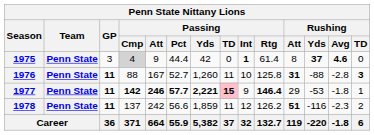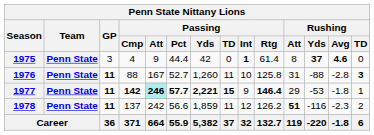(132, 59) lightgrey background -> (132, 59) no background
(294, 75) bold -> (294, 75) normal
(156, 91) no background -> (156, 91) paleturquoise background
(229, 91) pink background -> (229, 91) no background
